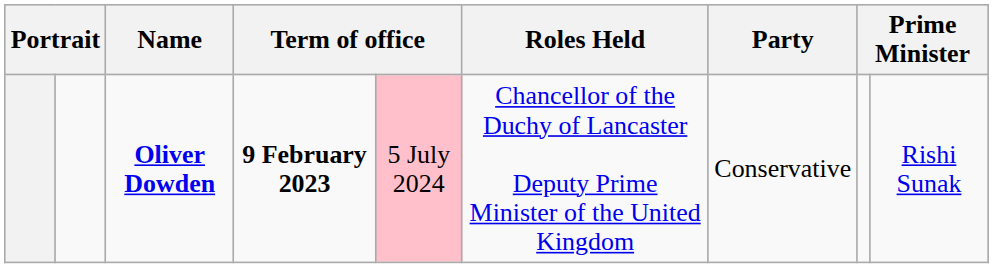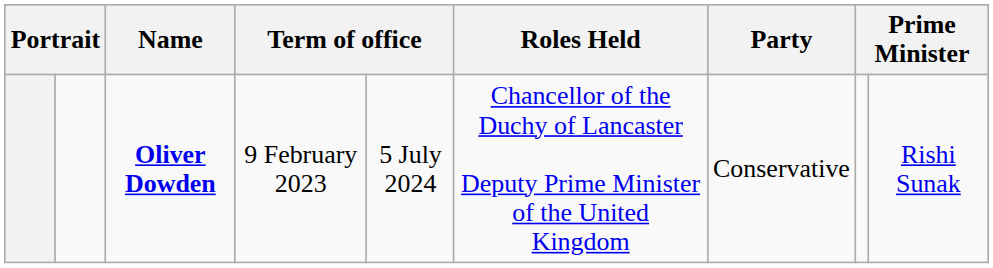(305, 168) bold -> (301, 168) normal
(419, 168) pink background -> (411, 168) no background
